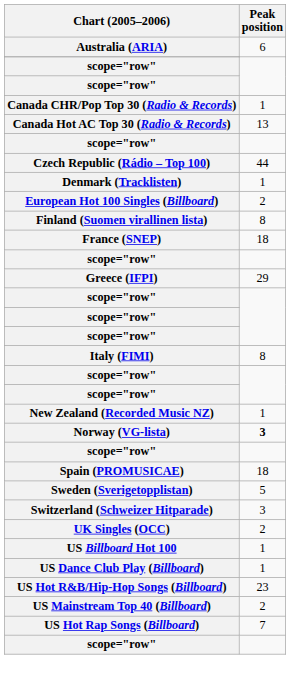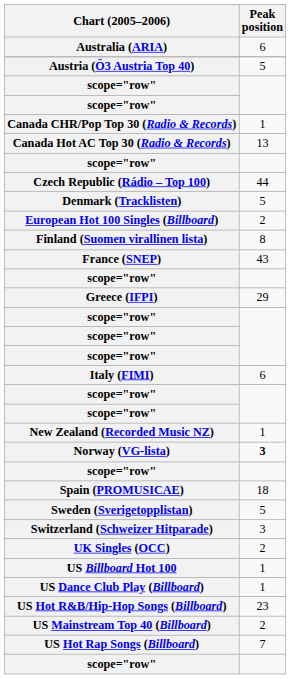+ row: (122, 66)
(262, 182) 1 -> (262, 201) 5
(262, 239) 18 -> (262, 259) 43
(262, 355) 8 -> (262, 374) 6
